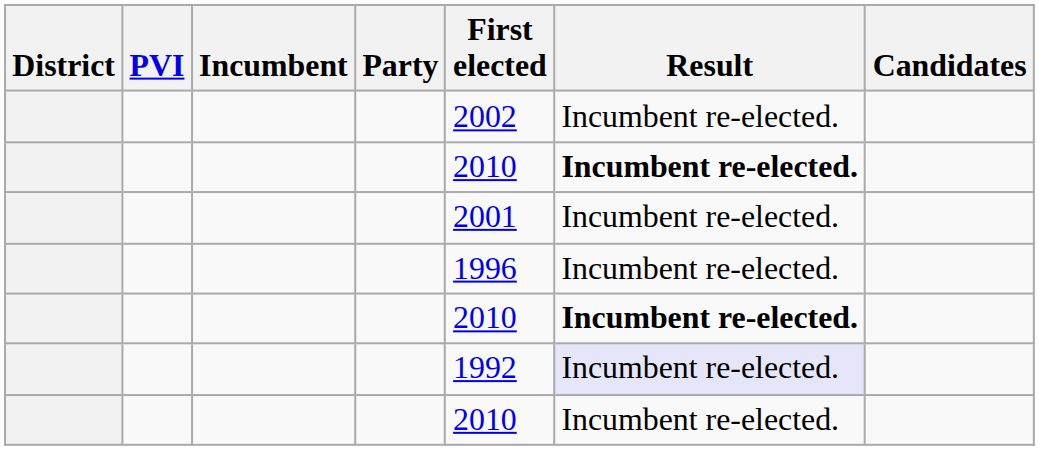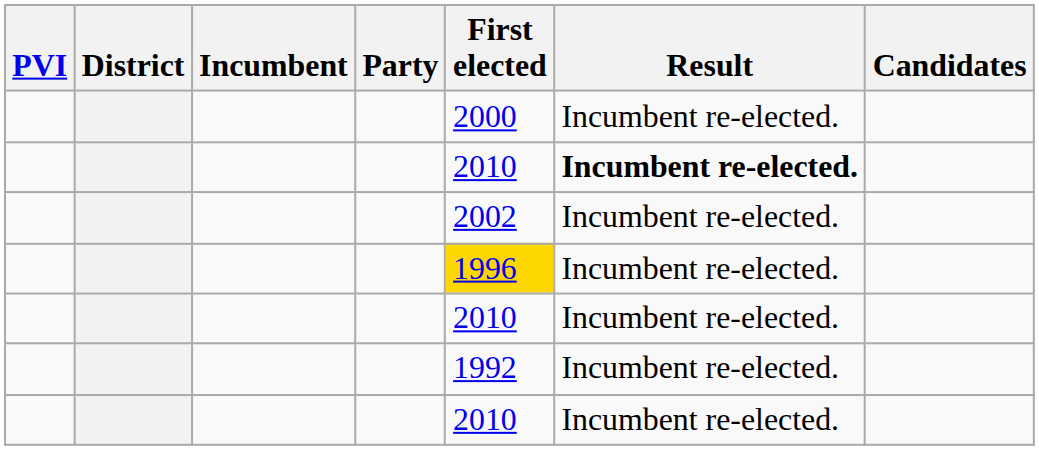columns swapped: (64, 65) <-> (157, 65)
(485, 116) 2002 -> (485, 116) 2000
(485, 217) 2001 -> (485, 217) 2002
(485, 267) no background -> (485, 267) gold background
(710, 318) bold -> (700, 318) normal
(700, 368) lavender background -> (700, 368) no background
